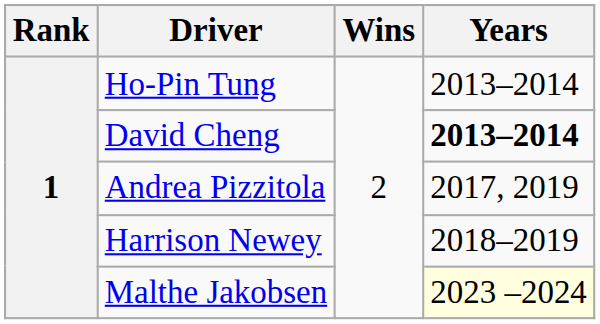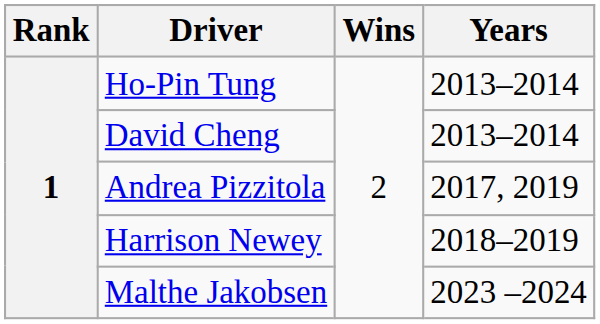(504, 135) bold -> (504, 135) normal
(509, 291) lightyellow background -> (509, 291) no background
